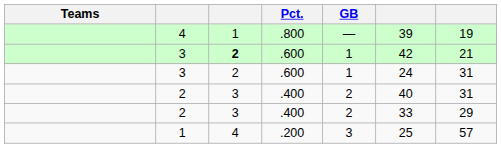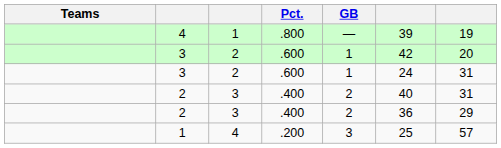(235, 53) bold -> (235, 53) normal
(466, 53) 21 -> (466, 53) 20
(406, 113) 33 -> (406, 113) 36
